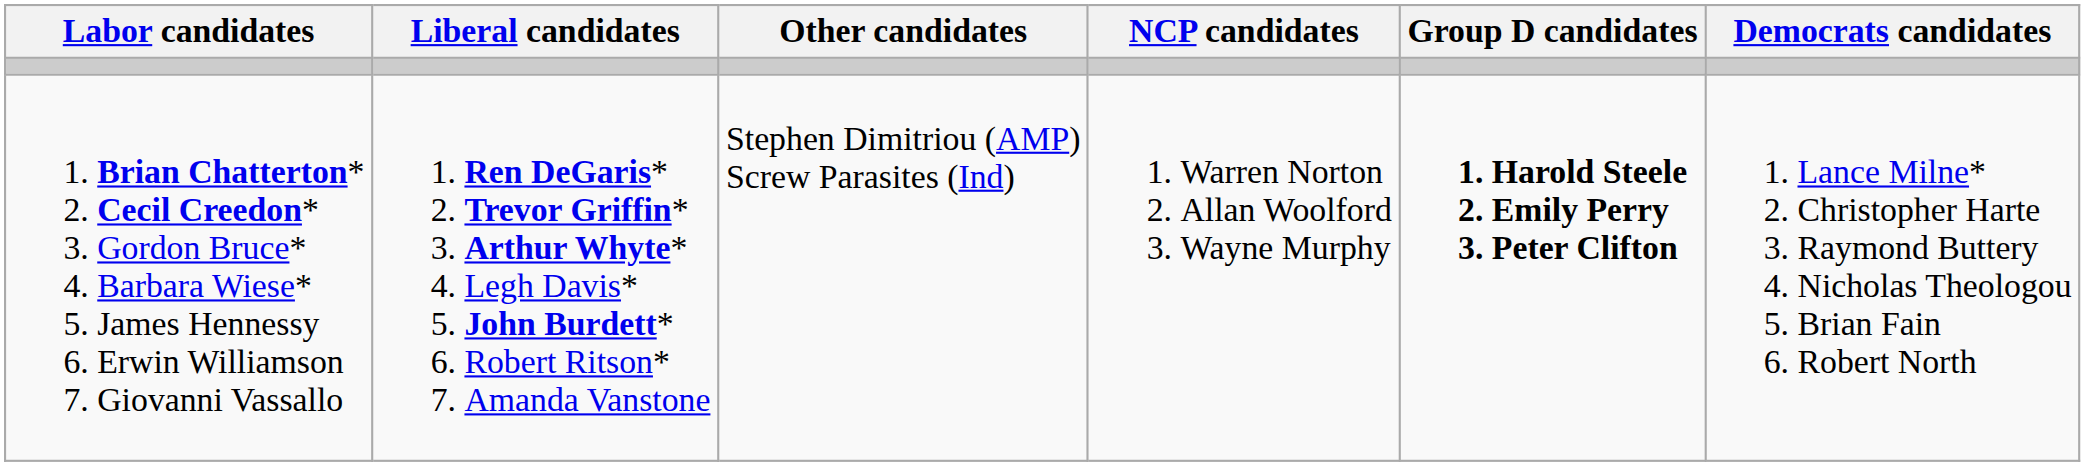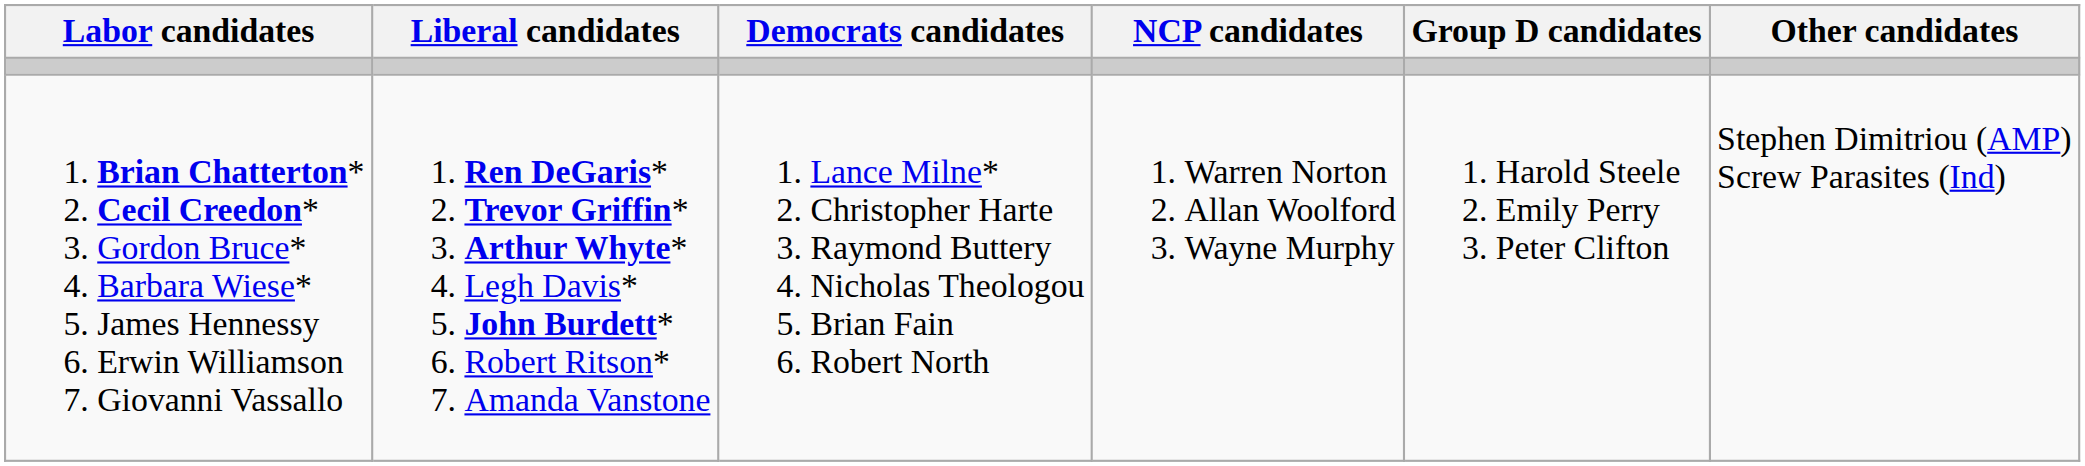columns swapped: (1892, 31) <-> (903, 31)
(1552, 211) bold -> (1556, 211) normal
